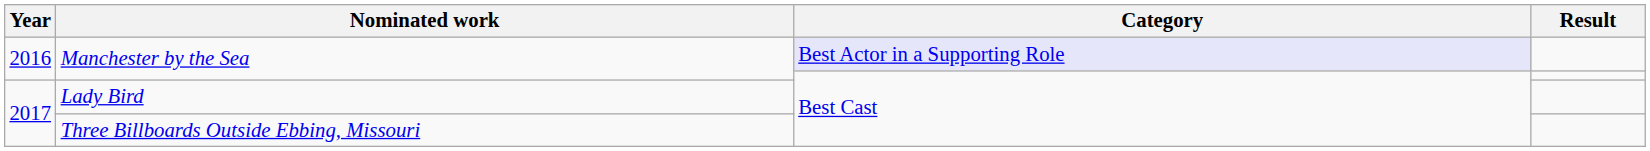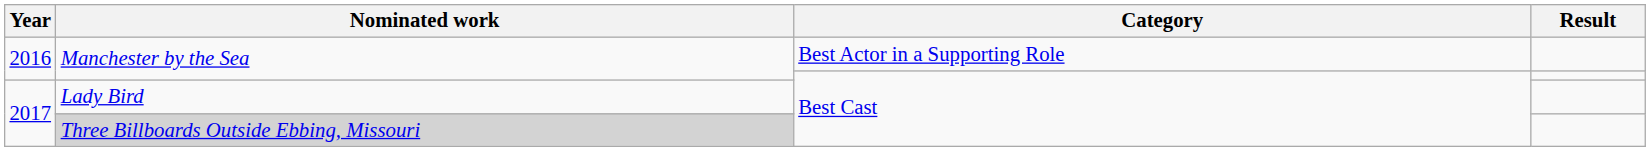(931, 53) lavender background -> (931, 53) no background
(240, 129) no background -> (240, 129) lightgrey background
